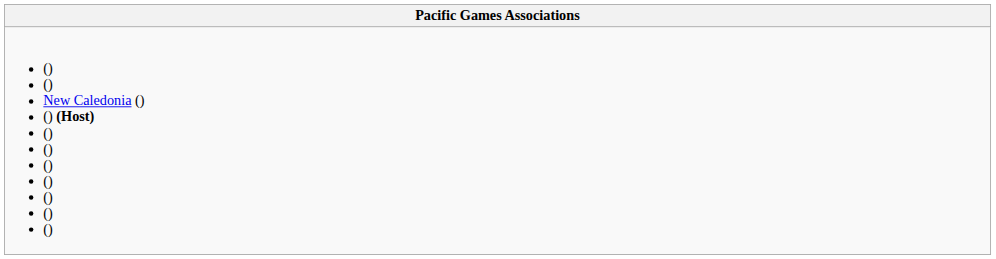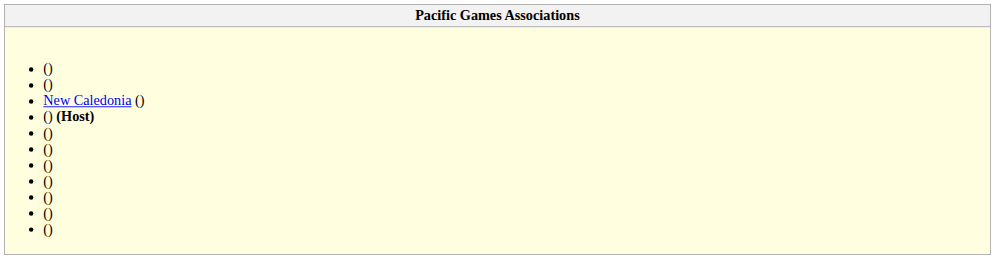(497, 149) no background -> (497, 149) lightyellow background
